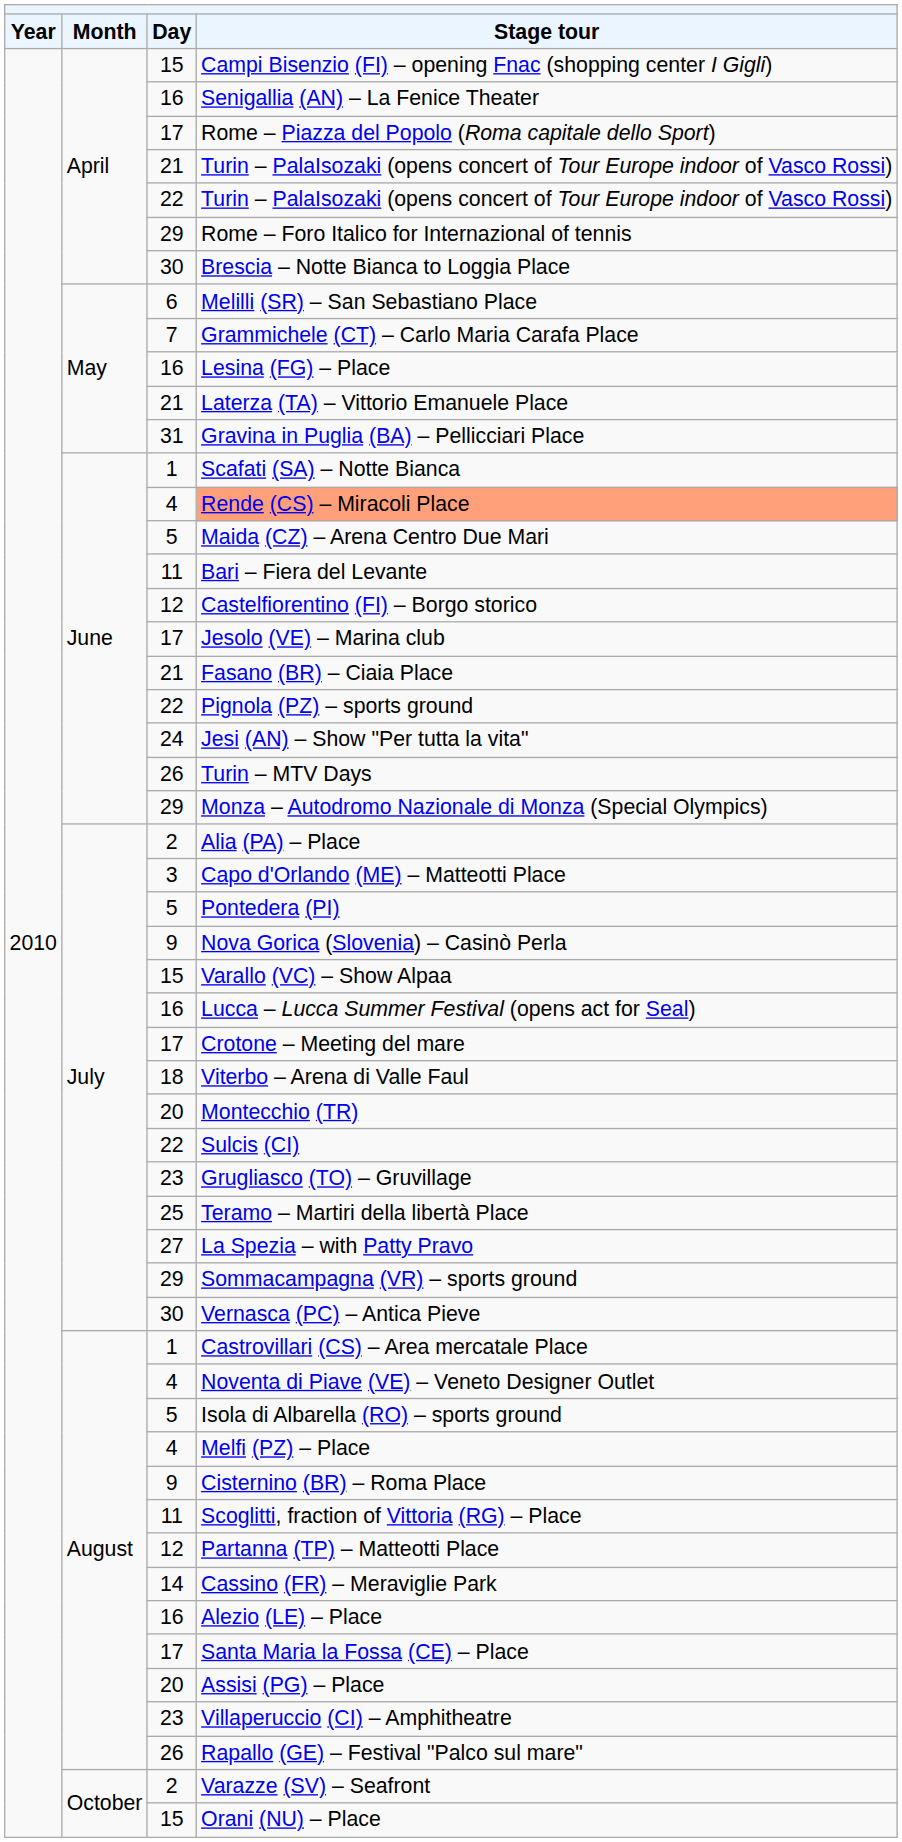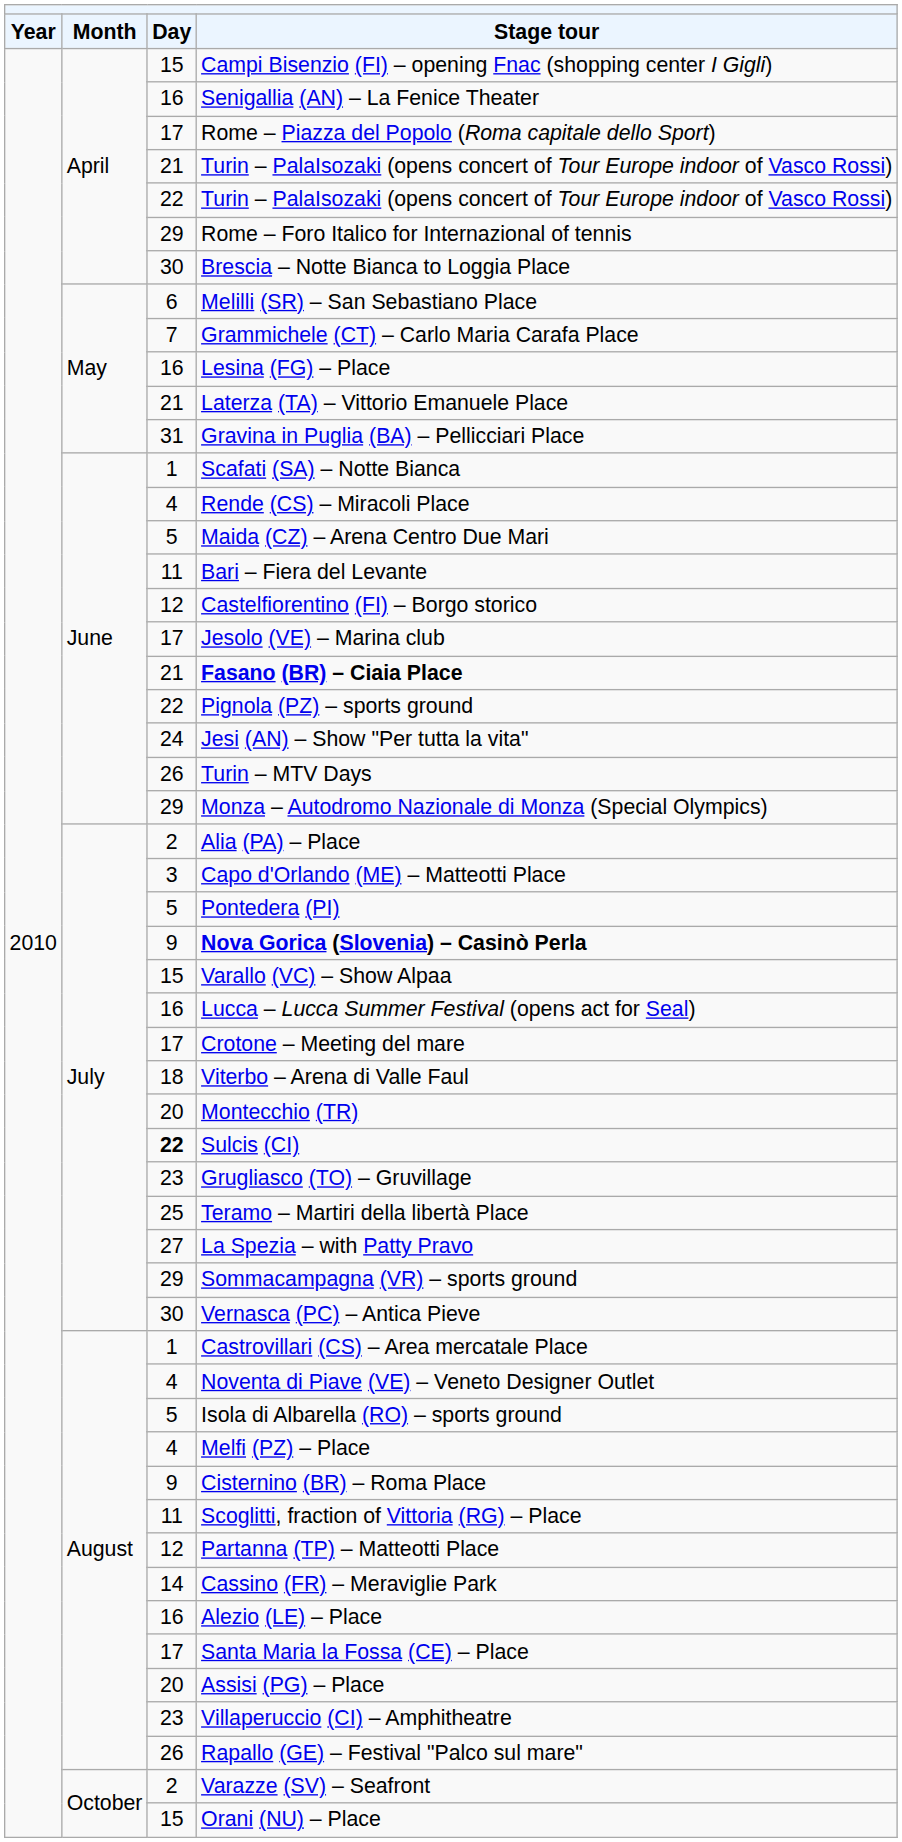(335, 503) lightsalmon background -> (335, 503) no background
(327, 672) normal -> (332, 672) bold
(384, 942) normal -> (394, 942) bold
(172, 1144) normal -> (172, 1144) bold
